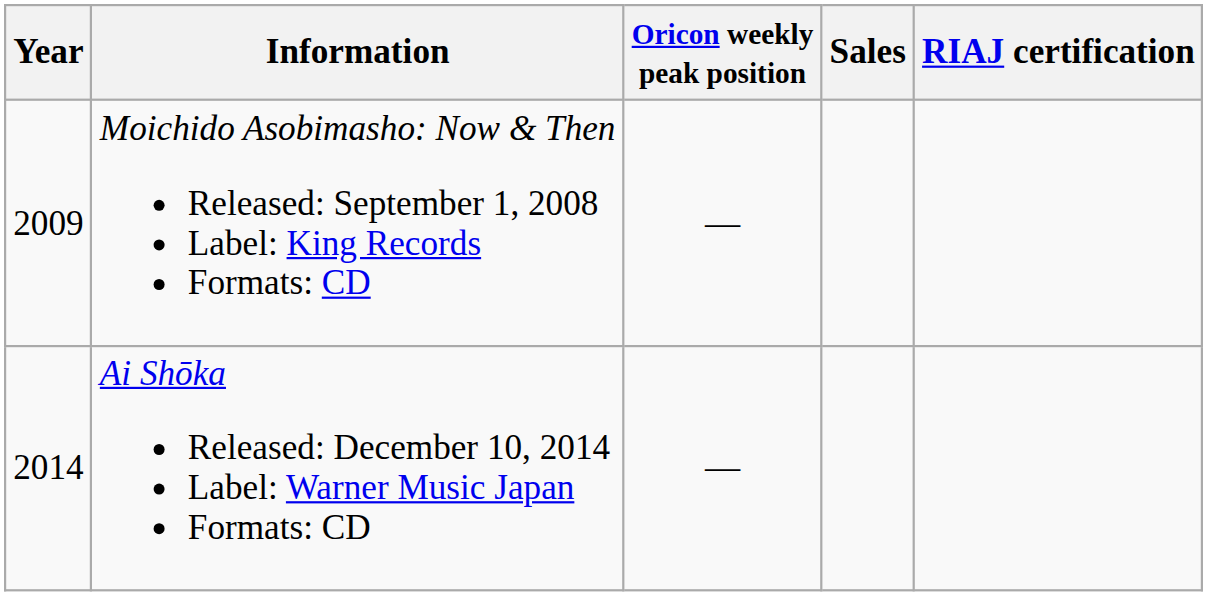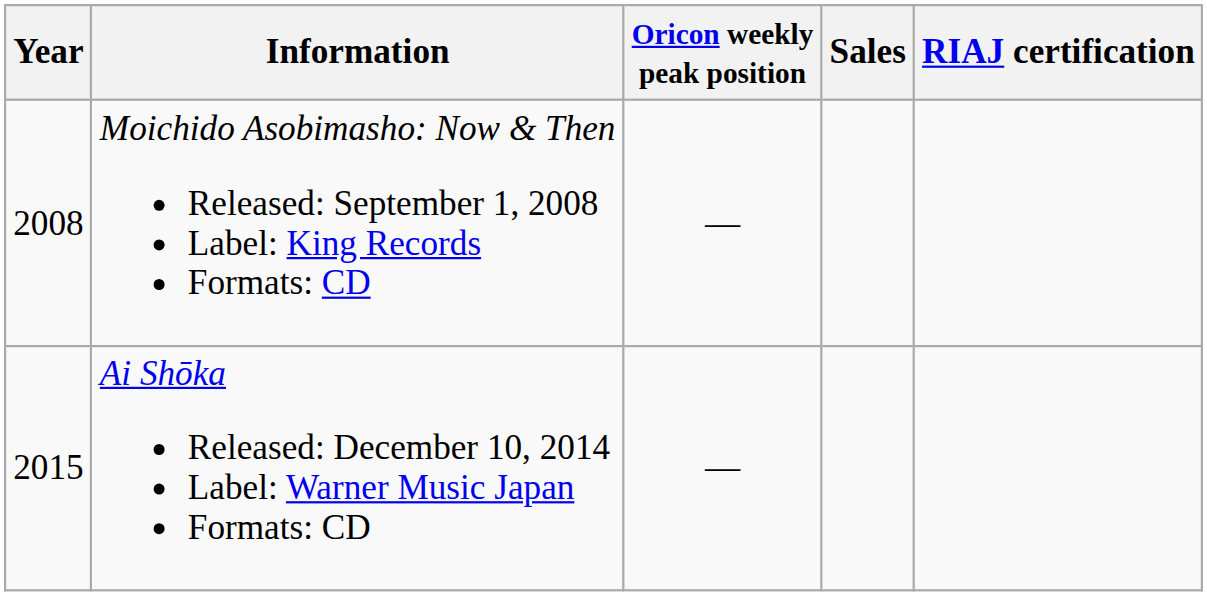(48, 222) 2009 -> (48, 222) 2008
(48, 467) 2014 -> (48, 467) 2015
